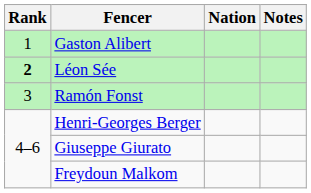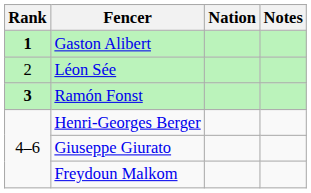(28, 43) normal -> (28, 43) bold
(28, 69) bold -> (28, 69) normal
(28, 95) normal -> (28, 95) bold
